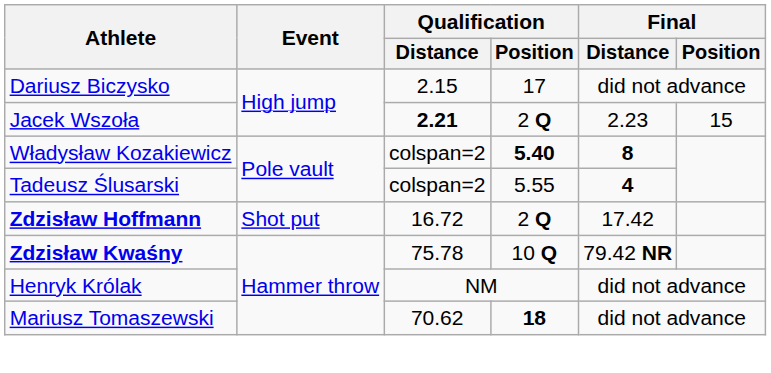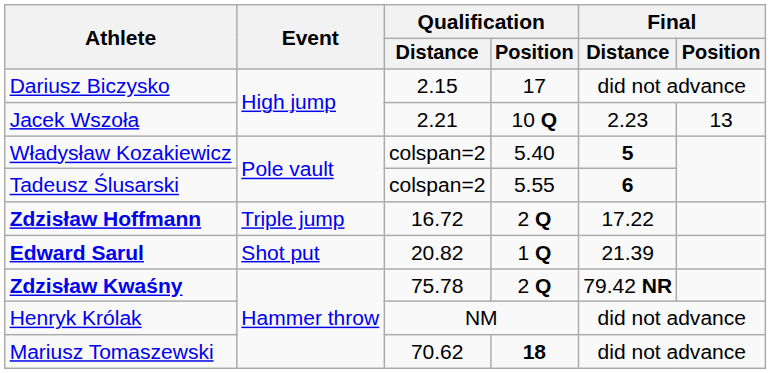(437, 120) bold -> (437, 120) normal
(534, 120) 2 Q -> (534, 120) 10 Q
(721, 120) 15 -> (721, 120) 13
(534, 153) bold -> (534, 153) normal
(628, 153) 8 -> (628, 153) 5
(628, 186) 4 -> (628, 186) 6
(280, 219) Shot put -> (293, 219) Triple jump
(628, 219) 17.42 -> (628, 219) 17.22
+ row: (77, 252)
(534, 252) 10 Q -> (534, 286) 2 Q
